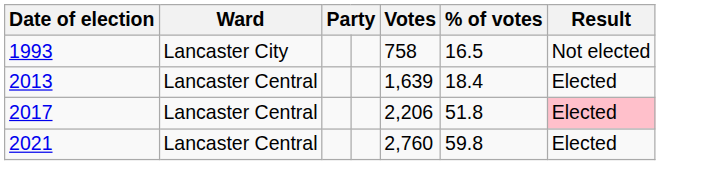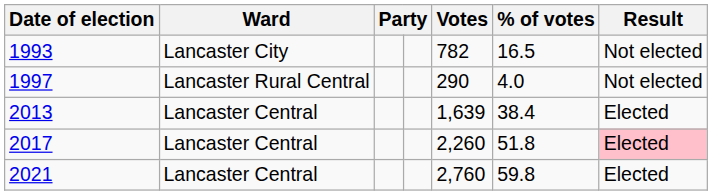(401, 50) 758 -> (453, 50) 782
+ row: (31, 81)
(464, 81) 18.4 -> (516, 112) 38.4
(409, 112) 2,206 -> (461, 143) 2,260
